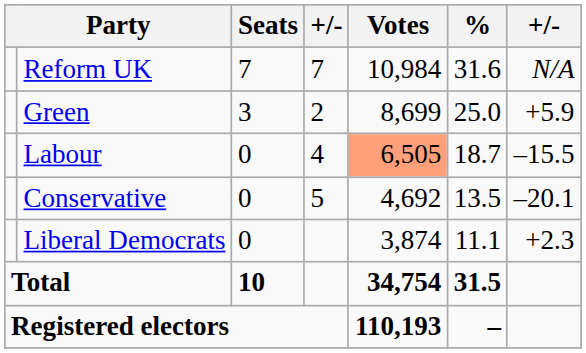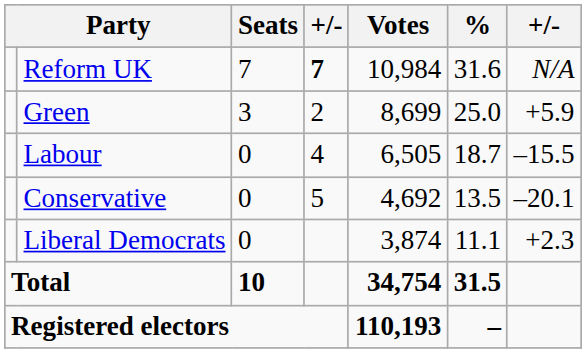(317, 68) normal -> (317, 68) bold
(411, 154) lightsalmon background -> (411, 154) no background
